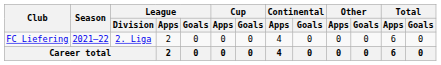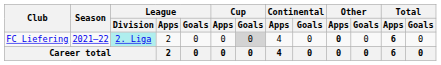(133, 39) no background -> (133, 39) paleturquoise background
(250, 39) no background -> (250, 39) lightgrey background
(339, 39) normal -> (339, 39) bold
(393, 39) normal -> (393, 39) bold
